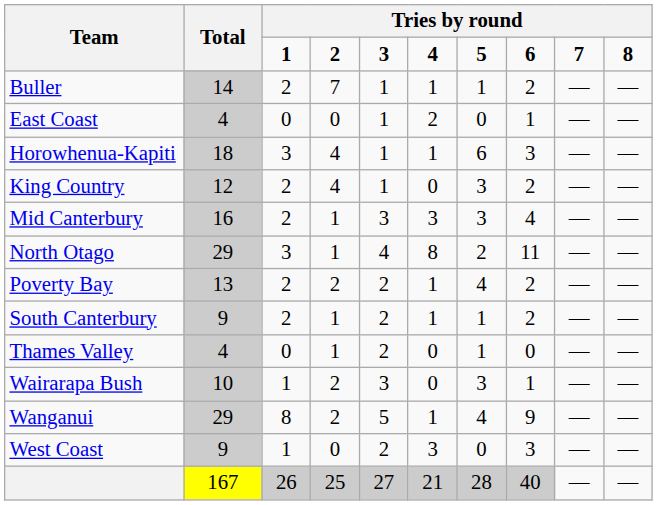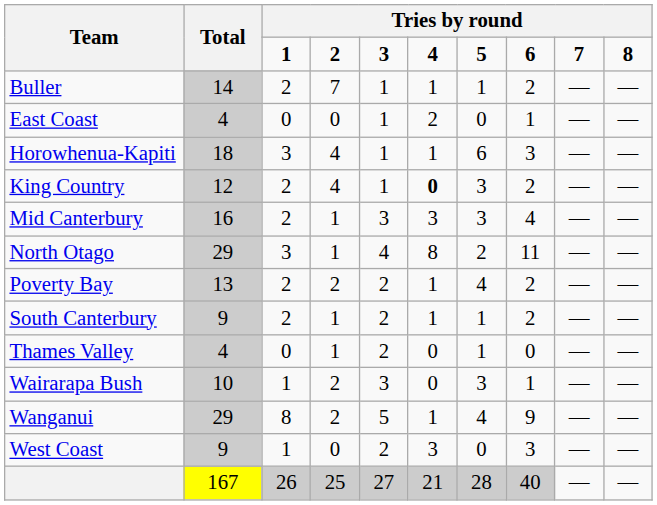(433, 185) normal -> (433, 185) bold
